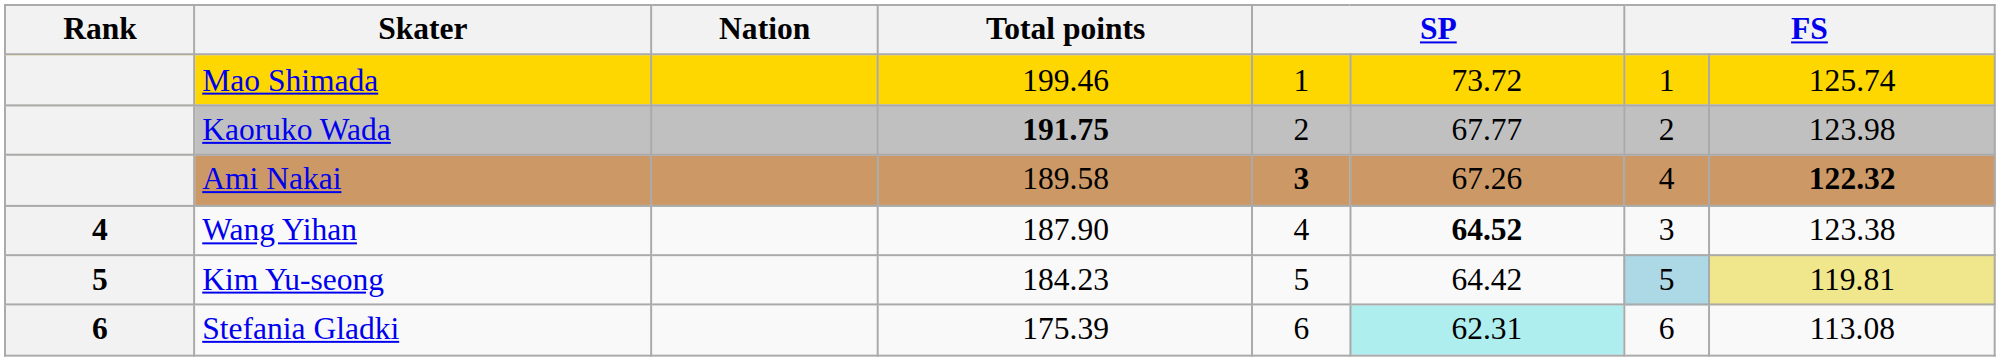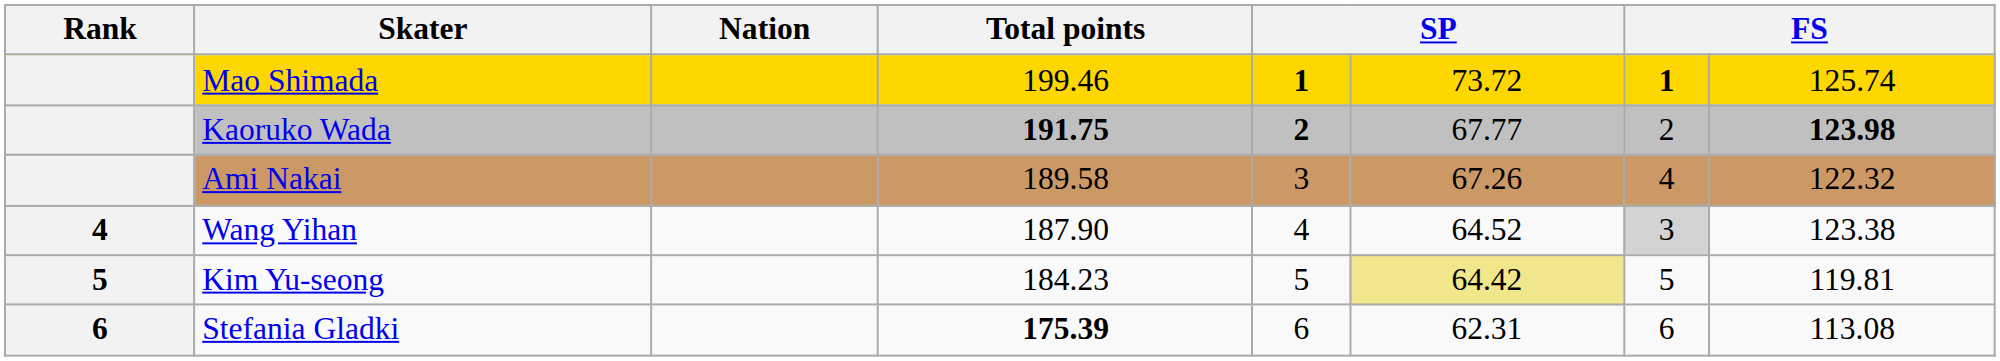(1301, 79) normal -> (1301, 79) bold
(1667, 79) normal -> (1667, 79) bold
(1301, 129) normal -> (1301, 129) bold
(1852, 129) normal -> (1852, 129) bold
(1301, 179) bold -> (1301, 179) normal
(1852, 179) bold -> (1852, 179) normal
(1487, 229) bold -> (1487, 229) normal
(1667, 229) no background -> (1667, 229) lightgrey background
(1487, 279) no background -> (1487, 279) khaki background
(1667, 279) lightblue background -> (1667, 279) no background
(1852, 279) khaki background -> (1852, 279) no background
(1066, 329) normal -> (1066, 329) bold
(1487, 329) paleturquoise background -> (1487, 329) no background
